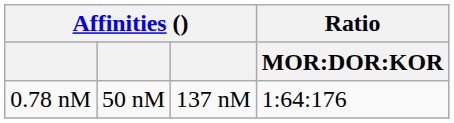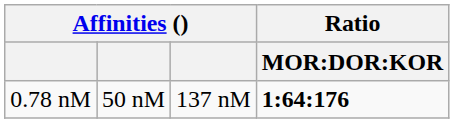(304, 99) normal -> (305, 99) bold
